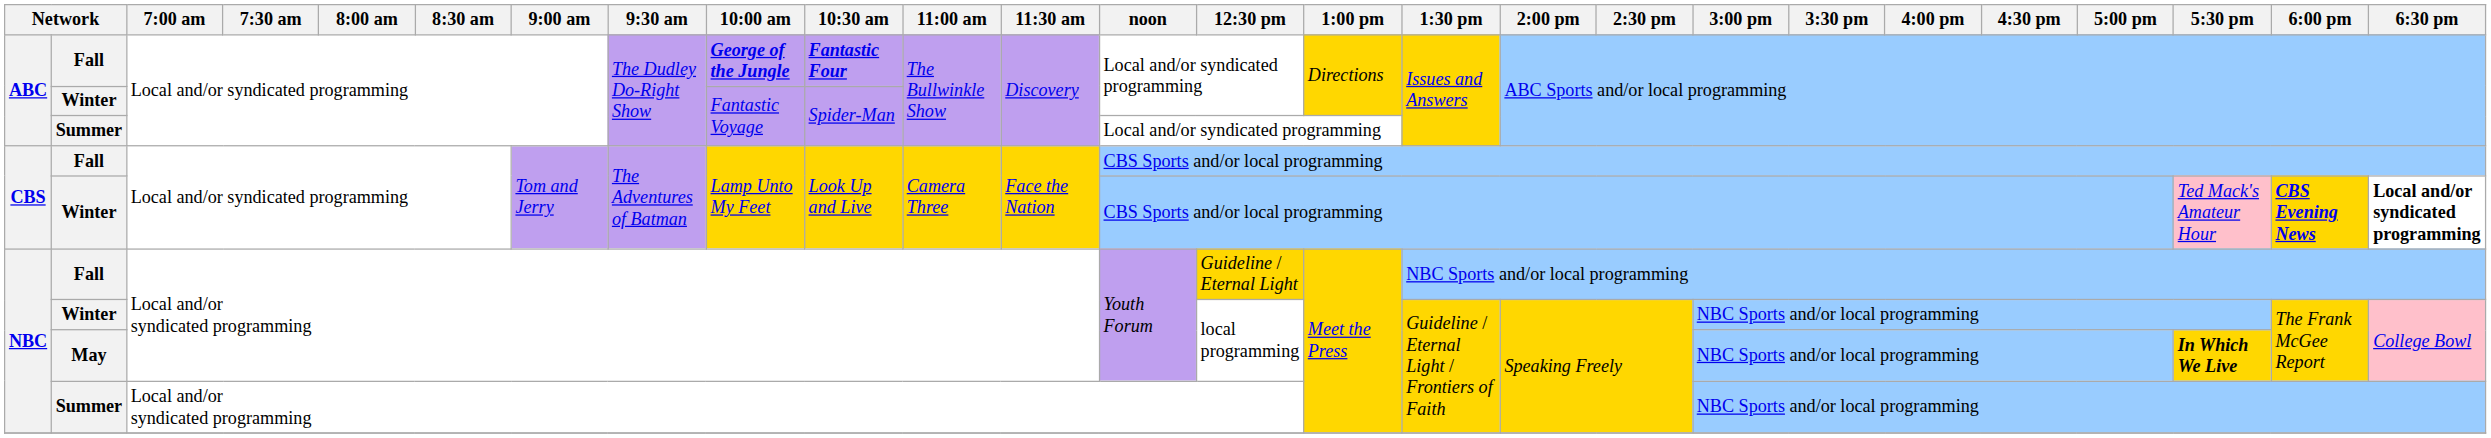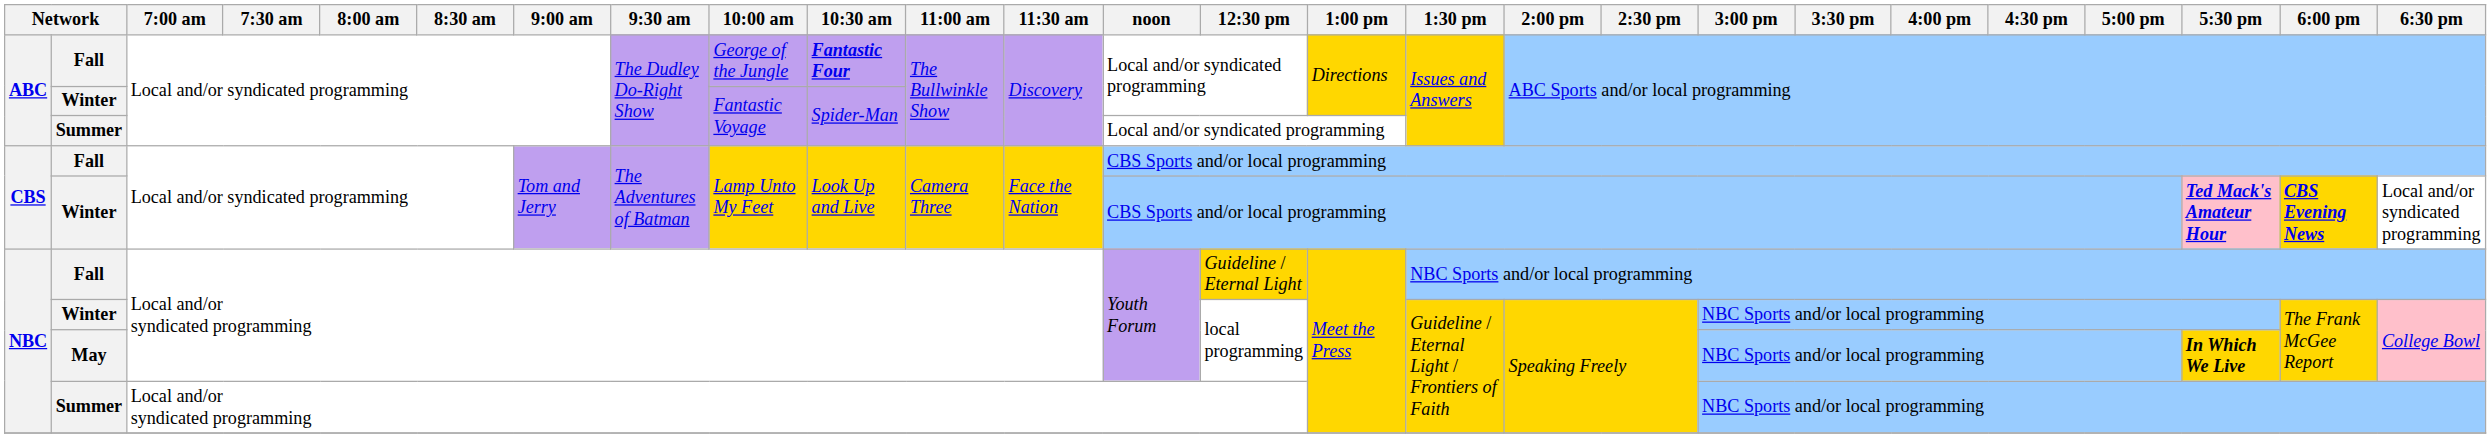(750, 60) bold -> (751, 60) normal
(2218, 212) normal -> (2229, 212) bold
(2427, 212) bold -> (2431, 212) normal
